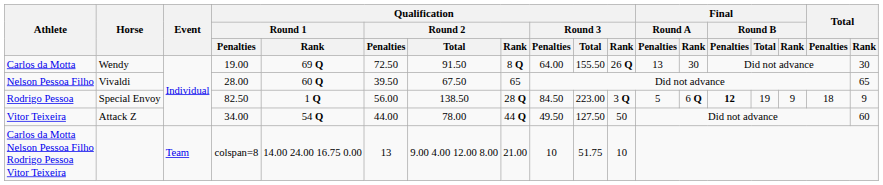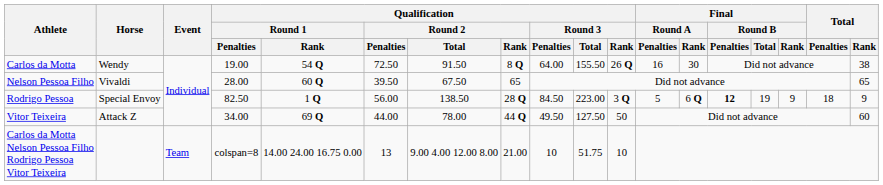(313, 64) 69 Q -> (313, 64) 54 Q
(658, 64) 13 -> (658, 64) 16
(864, 64) 30 -> (864, 64) 38
(313, 117) 54 Q -> (313, 117) 69 Q
